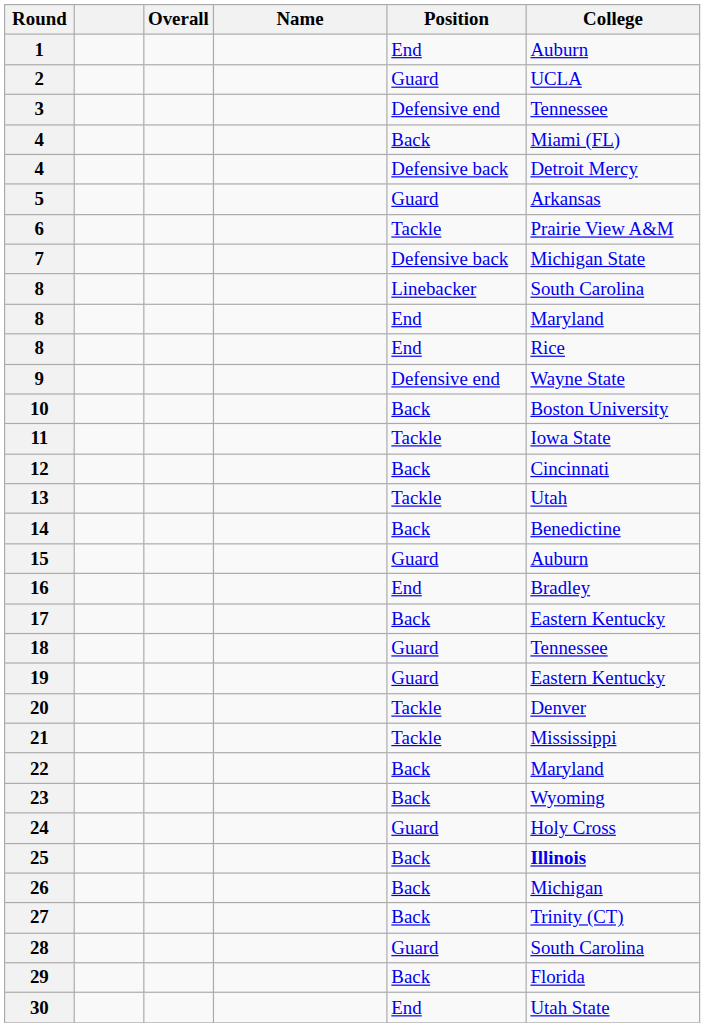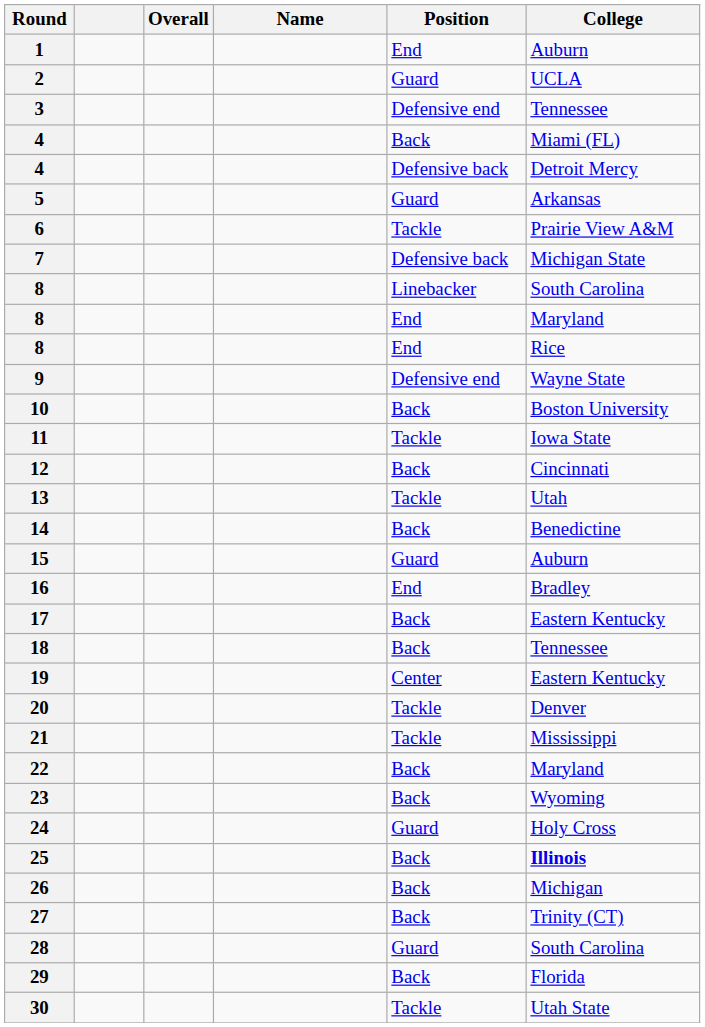(415, 648) Guard -> (411, 648) Back
(415, 678) Guard -> (417, 678) Center
(407, 1007) End -> (416, 1007) Tackle
